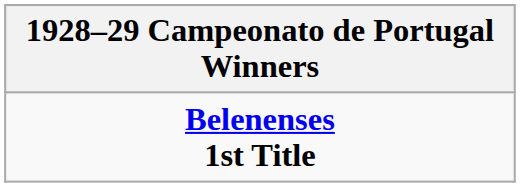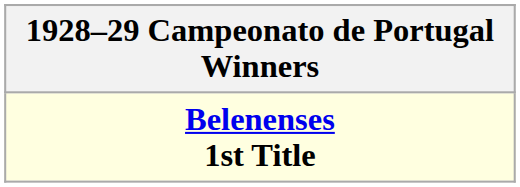(260, 136) no background -> (260, 136) lightyellow background
